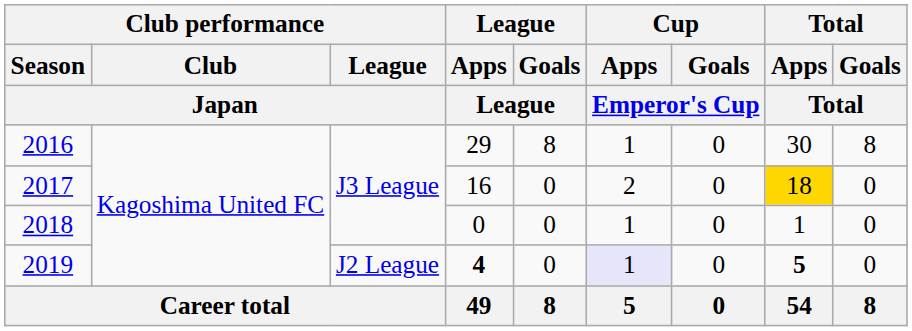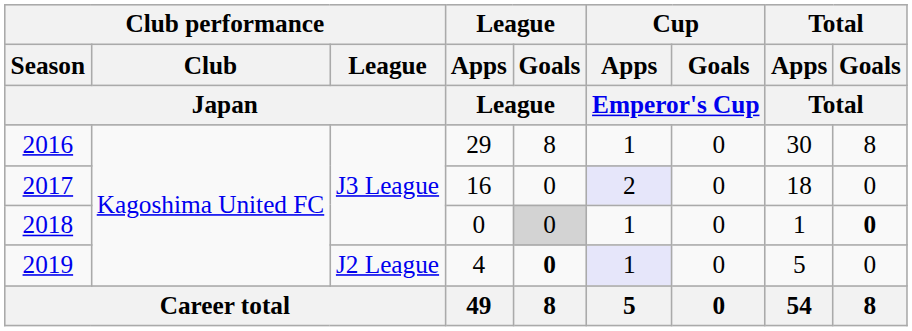(629, 184) no background -> (629, 184) lavender background
(799, 184) gold background -> (799, 184) no background
(550, 225) no background -> (550, 225) lightgrey background
(870, 225) normal -> (870, 225) bold
(479, 265) bold -> (479, 265) normal
(550, 265) normal -> (550, 265) bold
(799, 265) bold -> (799, 265) normal
